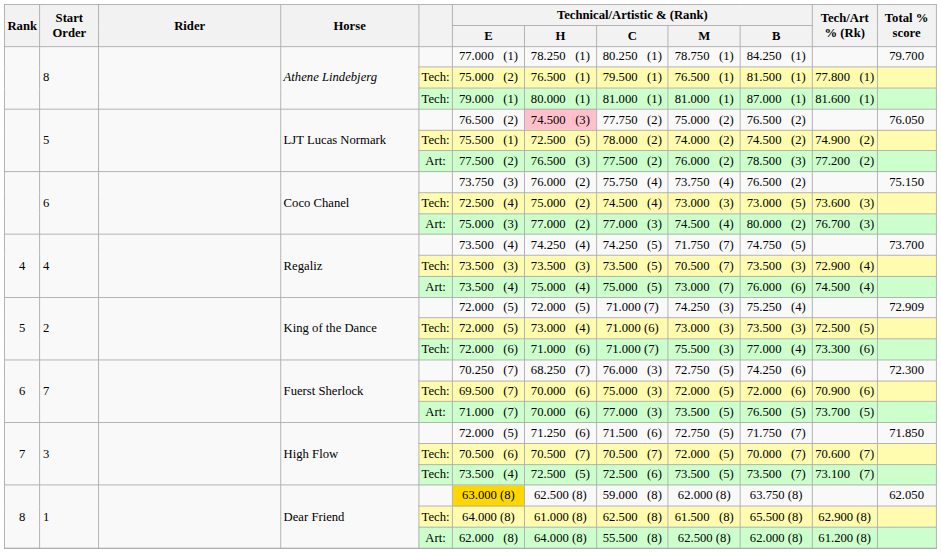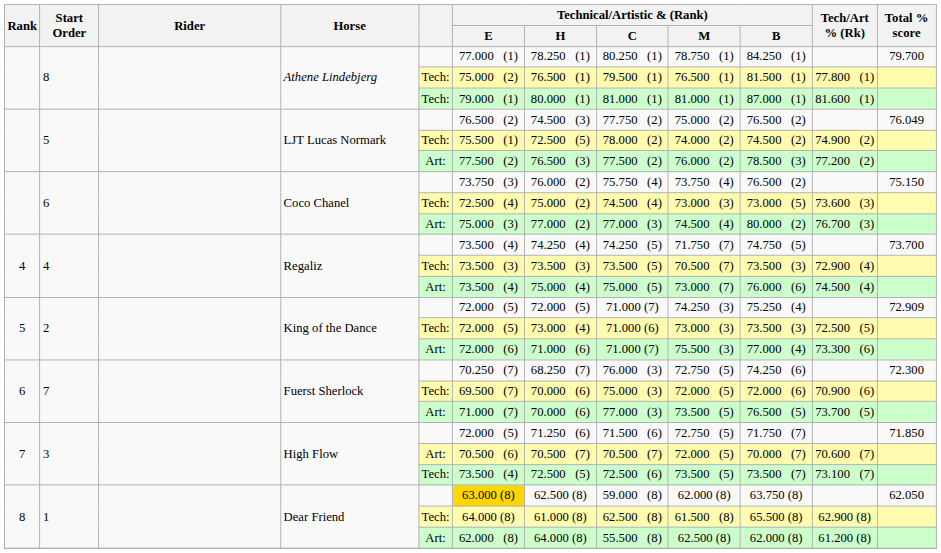(560, 119) pink background -> (560, 119) no background
(907, 119) 76.050 -> (907, 119) 76.049
(436, 349) Tech: -> (436, 349) Art:
(436, 454) Tech: -> (436, 454) Art:
